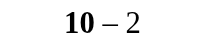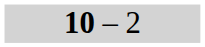(102, 23) no background -> (102, 23) lightgrey background
